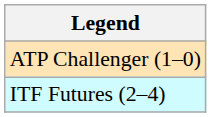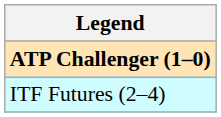(105, 58) normal -> (110, 58) bold
